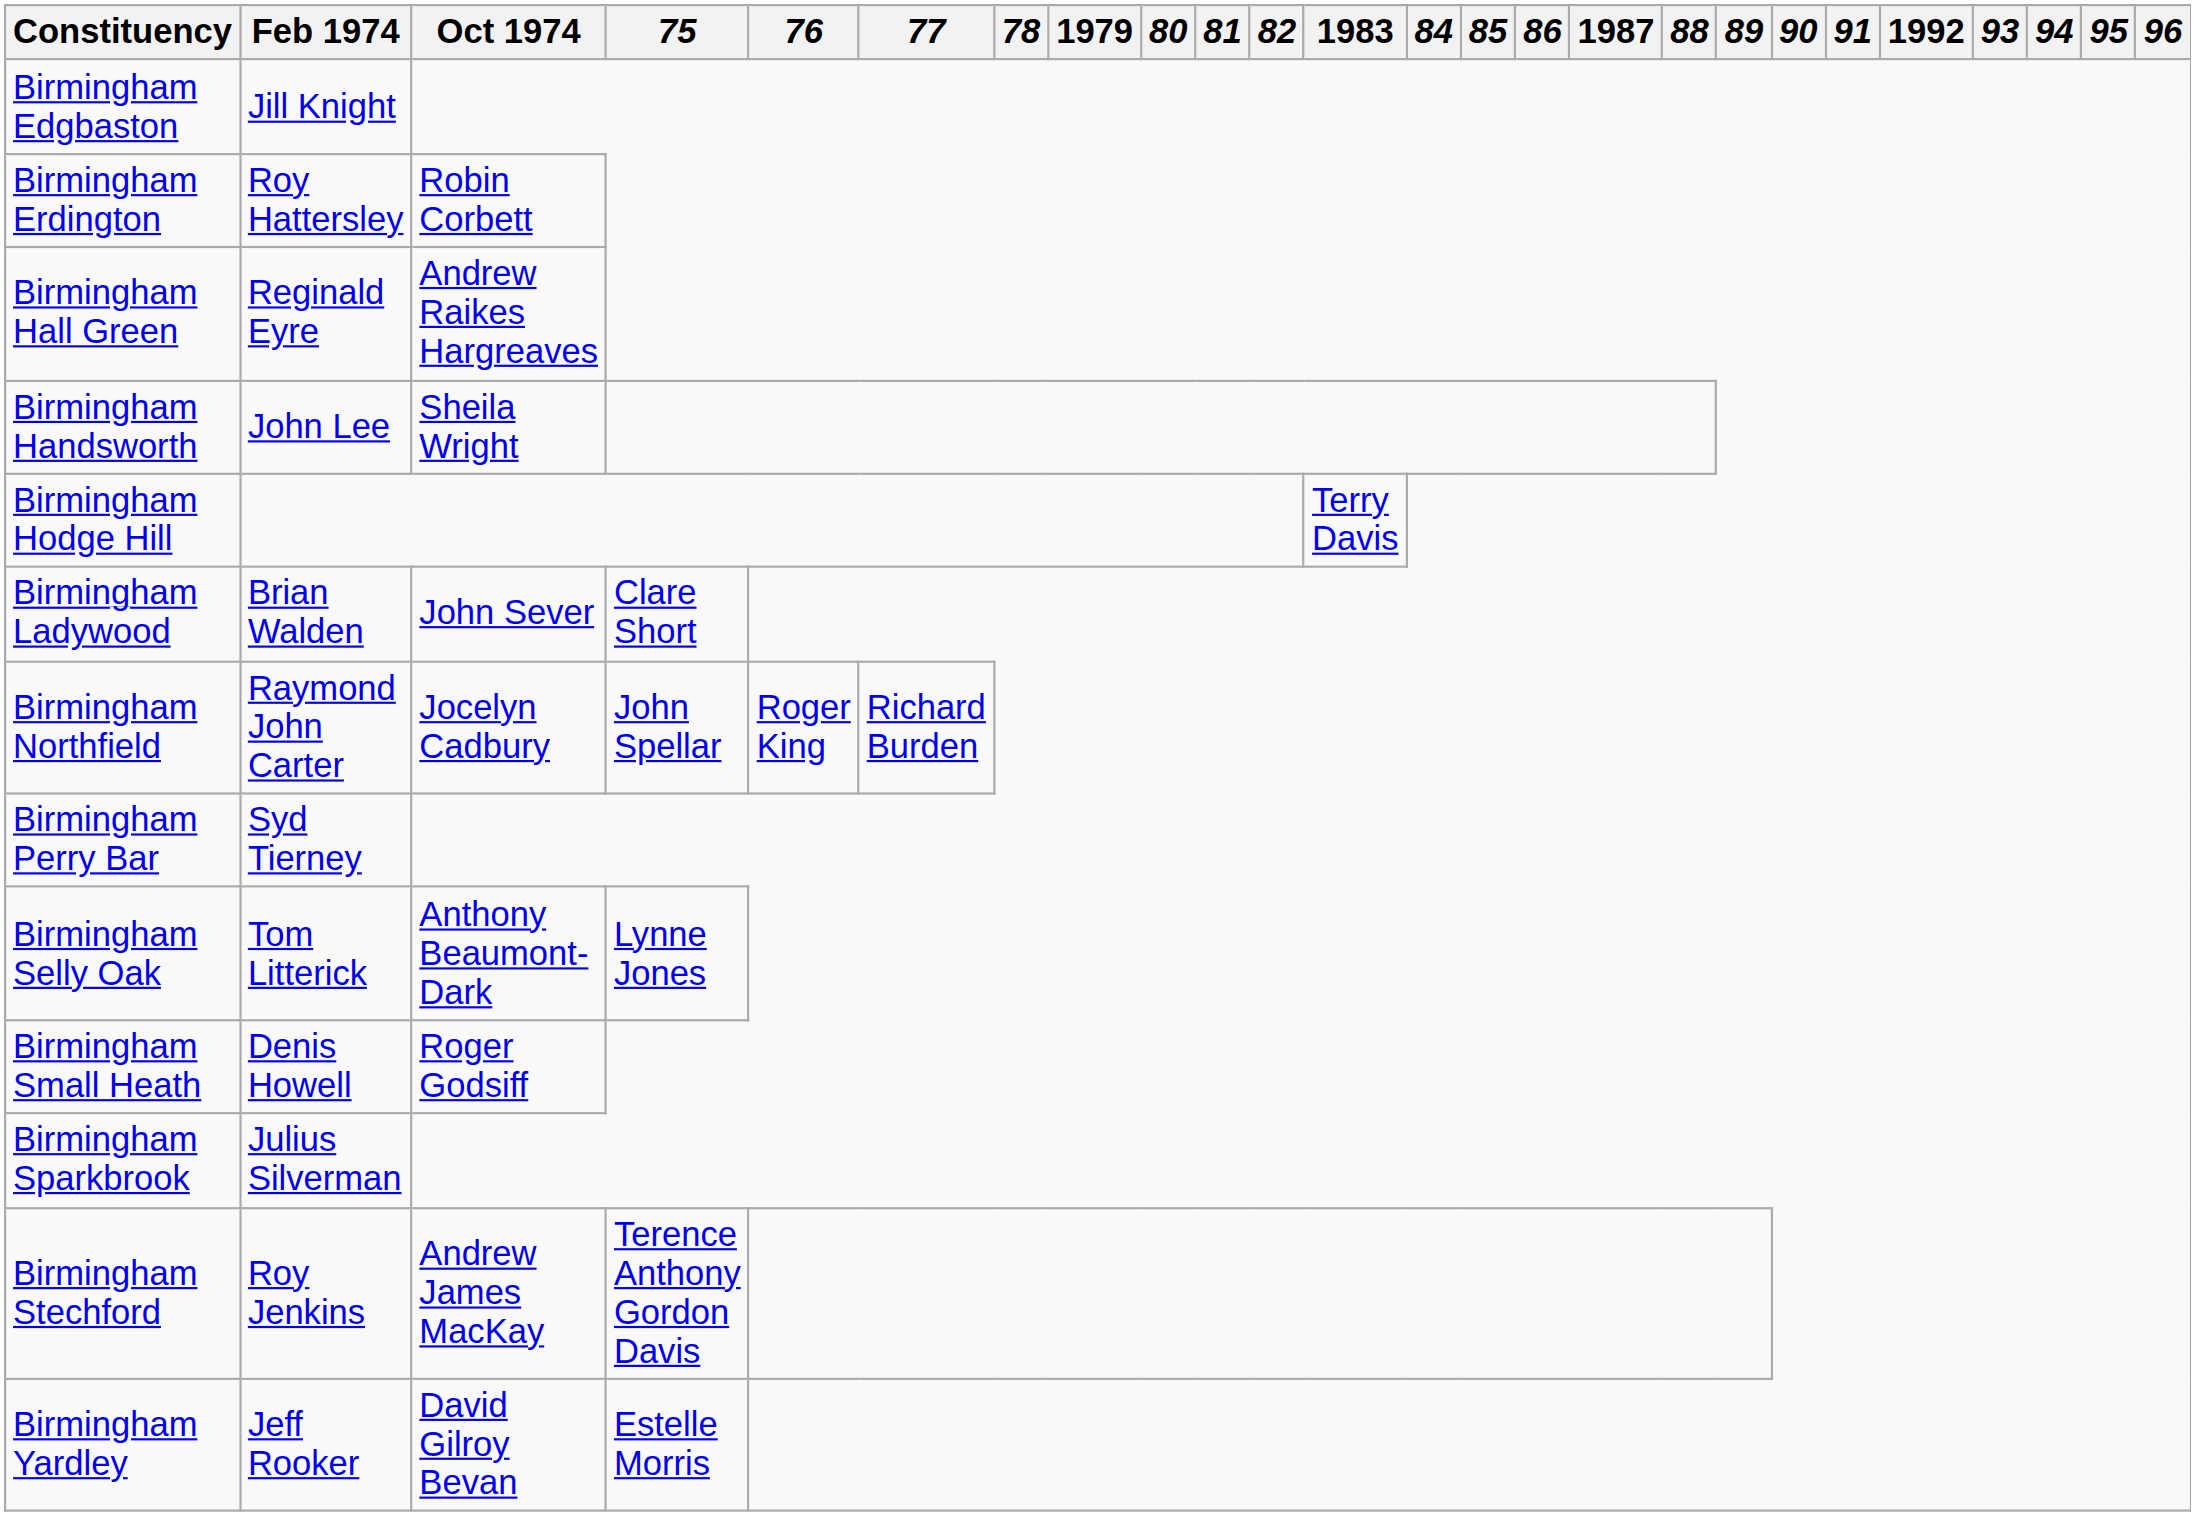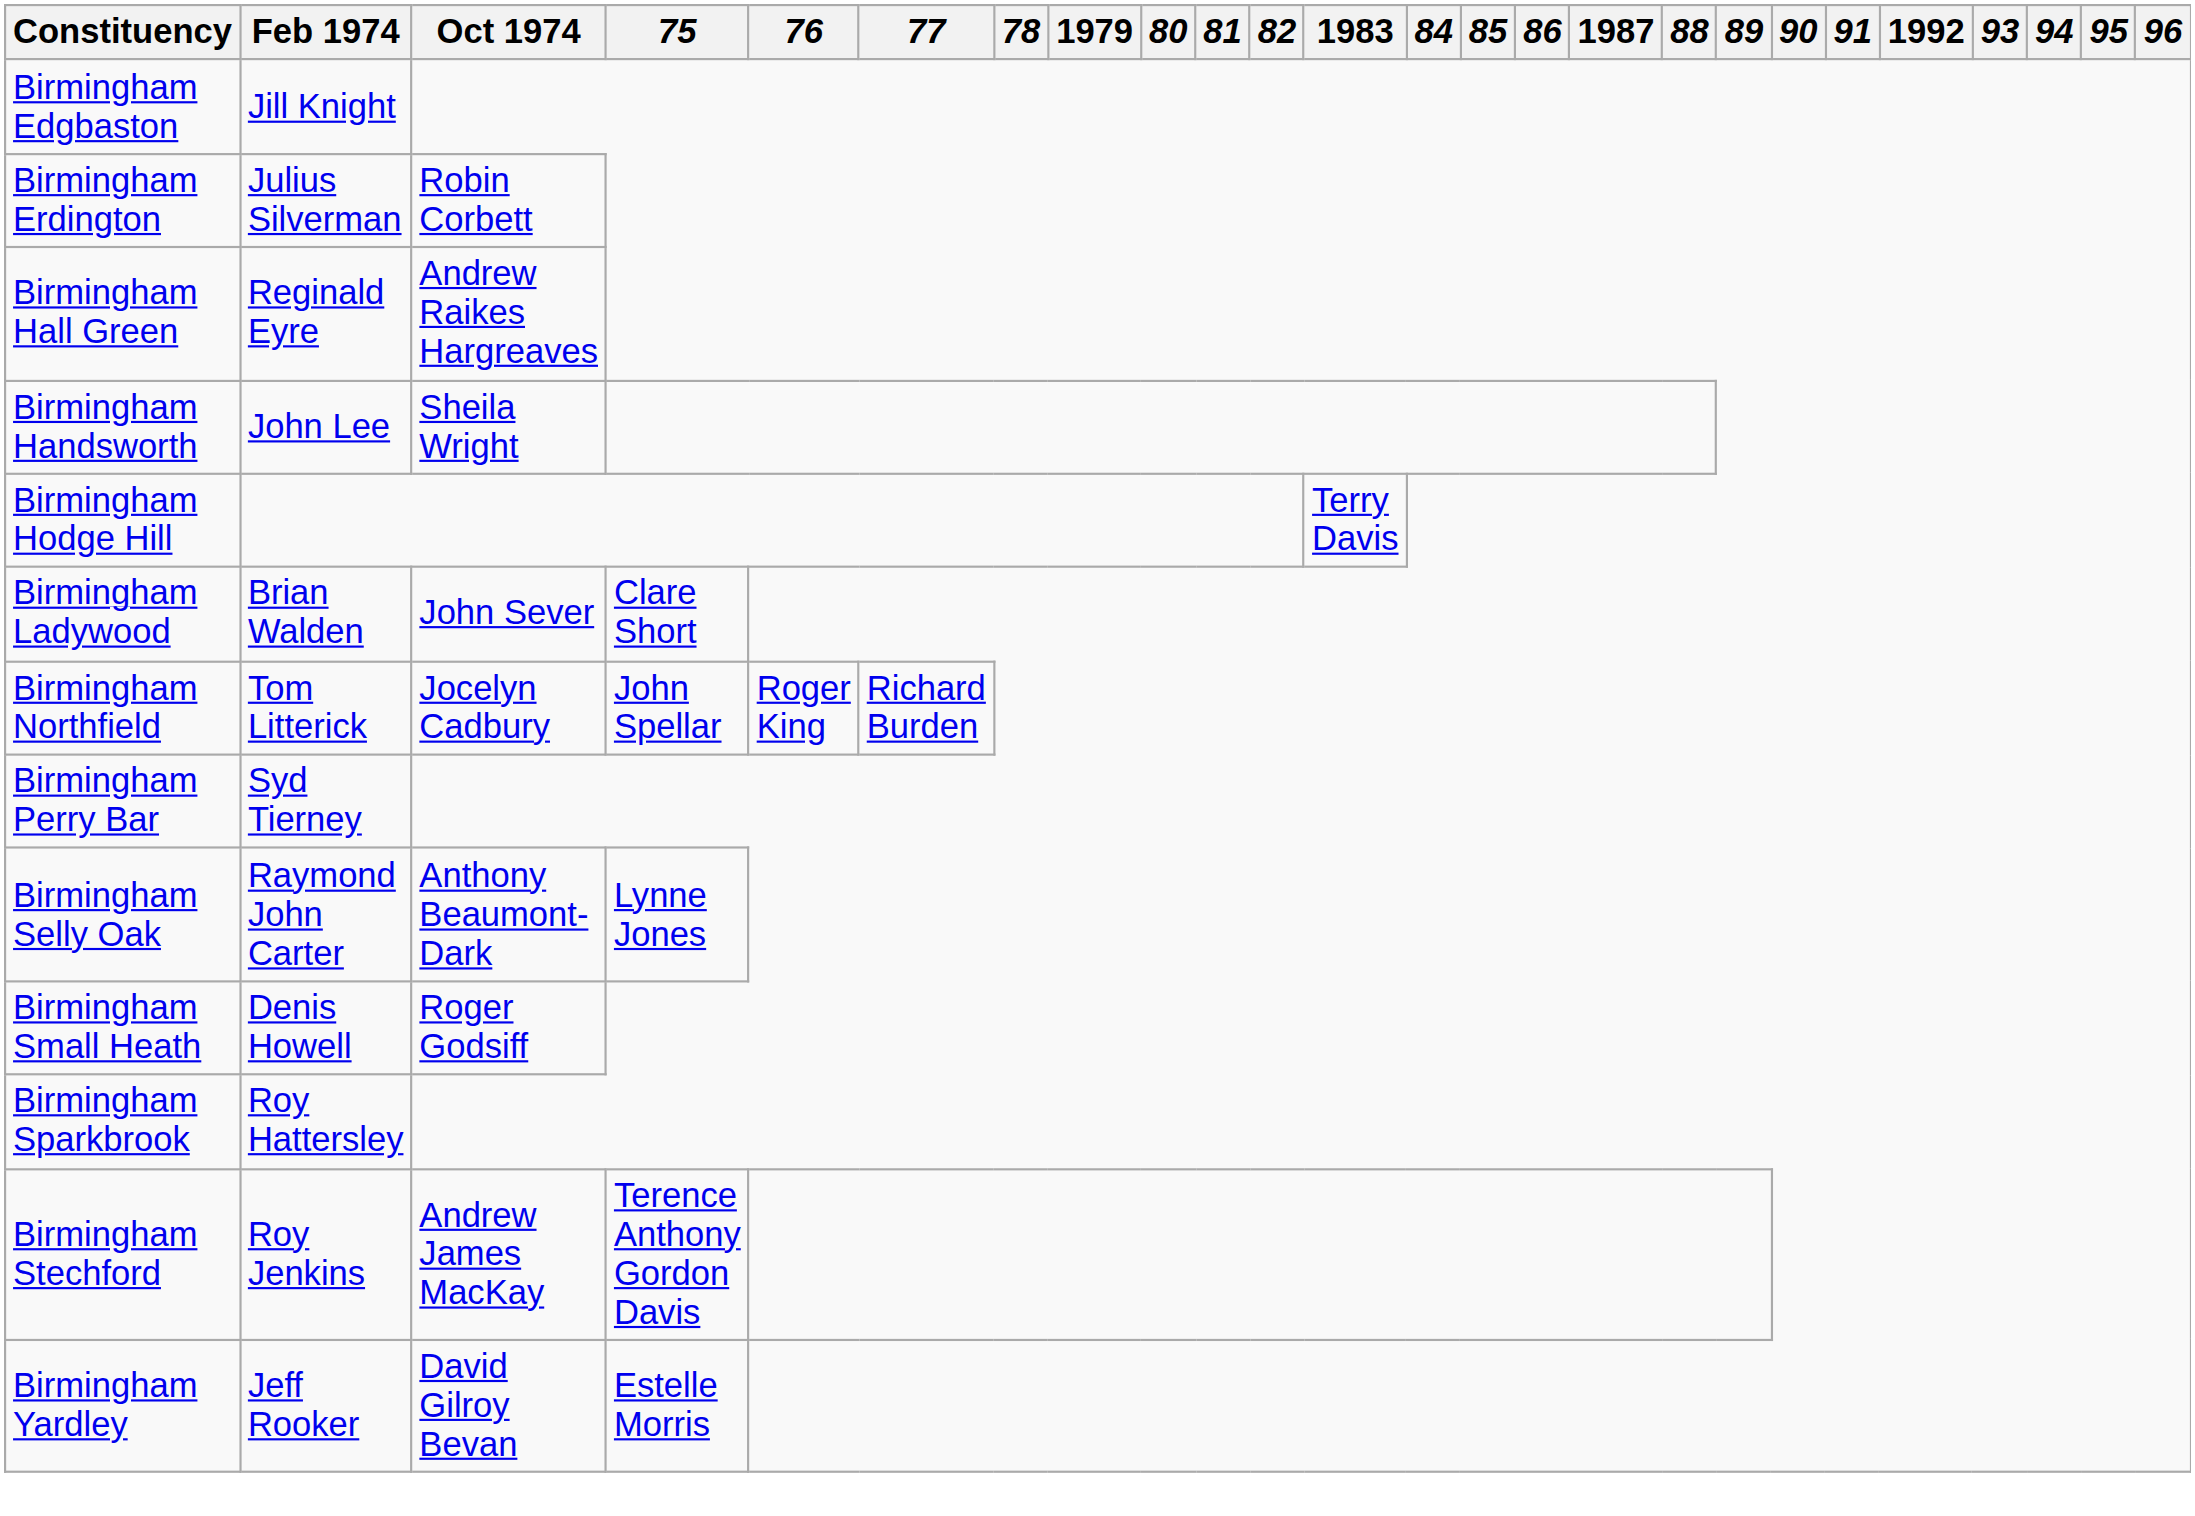(326, 199) Roy Hattersley -> (325, 199) Julius Silverman
(322, 726) Raymond John Carter -> (307, 707) Tom Litterick
(307, 952) Tom Litterick -> (322, 913) Raymond John Carter
(325, 1159) Julius Silverman -> (326, 1120) Roy Hattersley
